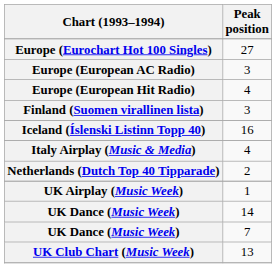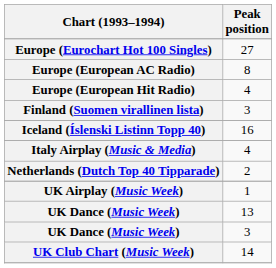(247, 69) 3 -> (247, 69) 8
(247, 211) 14 -> (247, 211) 13
(247, 232) 7 -> (247, 232) 3
(247, 252) 13 -> (247, 252) 14
